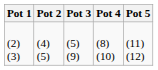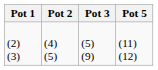- column: (108, 13)
